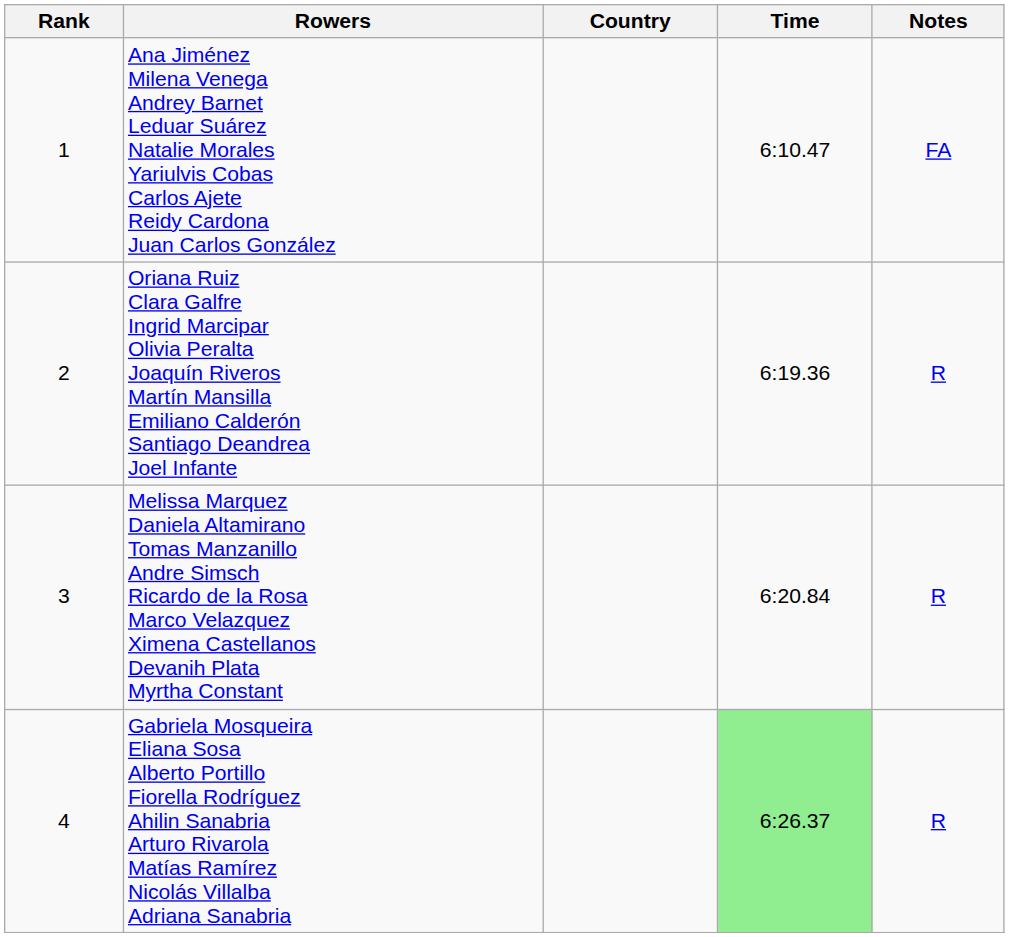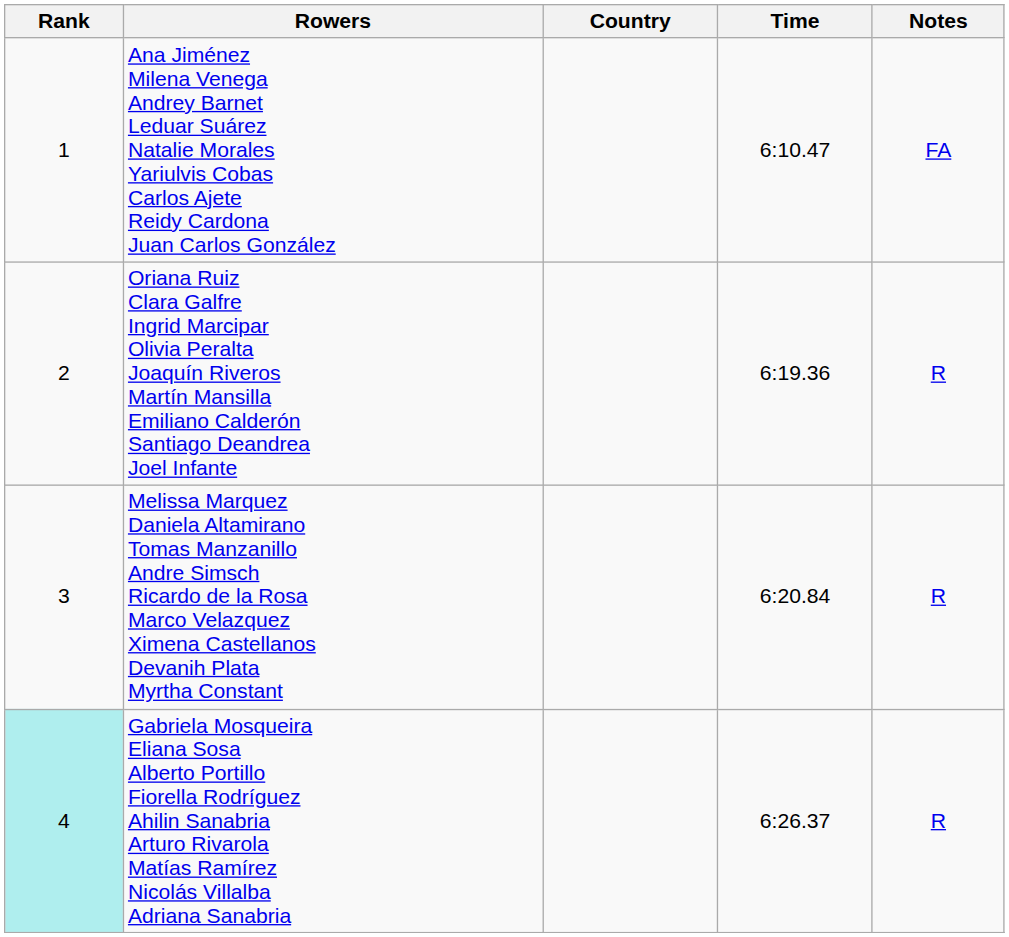(64, 820) no background -> (64, 820) paleturquoise background
(795, 820) lightgreen background -> (795, 820) no background
